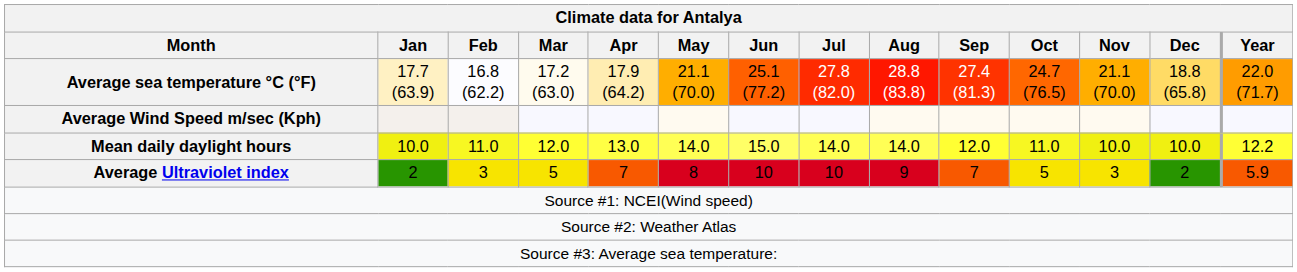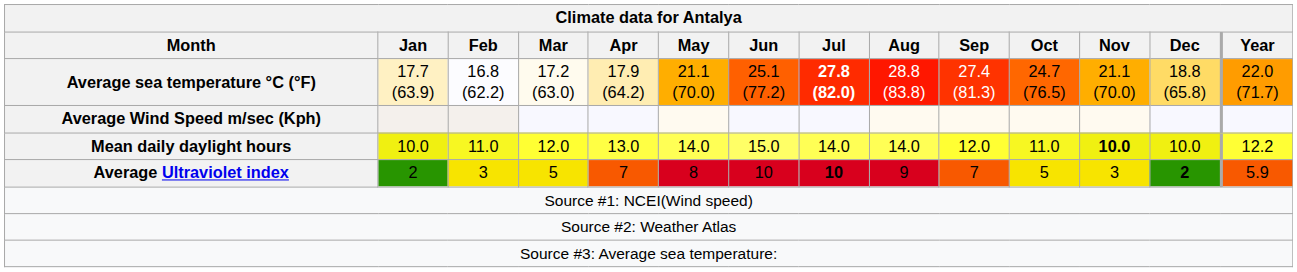(834, 82) normal -> (834, 82) bold
(1114, 146) normal -> (1114, 146) bold
(834, 173) normal -> (834, 173) bold
(1185, 173) normal -> (1185, 173) bold
